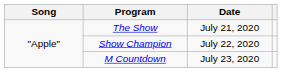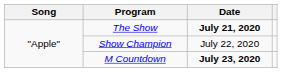(230, 28) normal -> (230, 28) bold
(230, 59) normal -> (230, 59) bold
